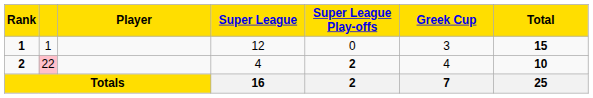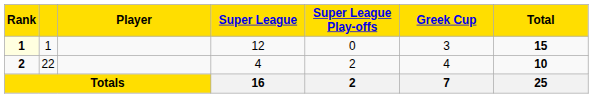(22, 45) no background -> (22, 45) lightyellow background
(48, 64) pink background -> (48, 64) no background
(352, 64) bold -> (352, 64) normal
